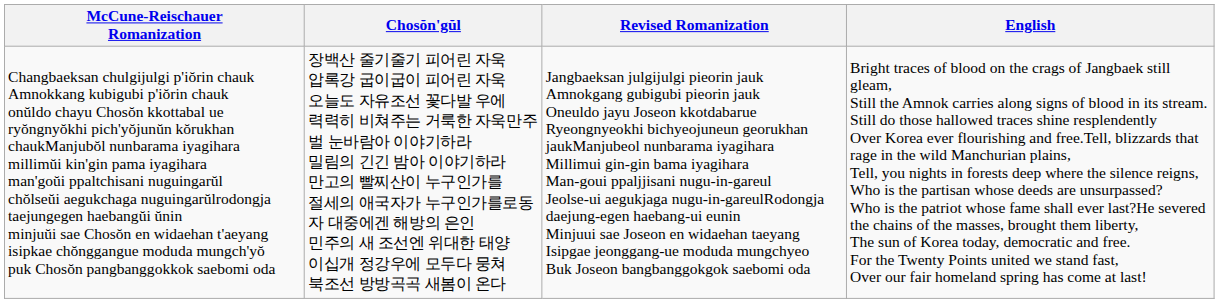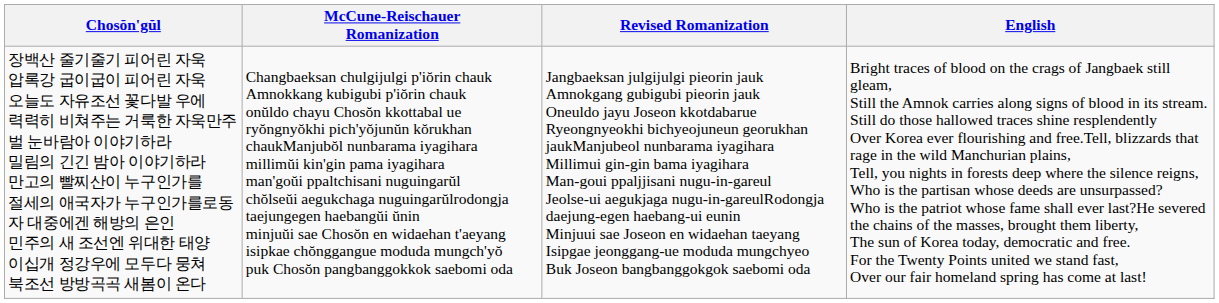columns swapped: (423, 25) <-> (155, 25)
